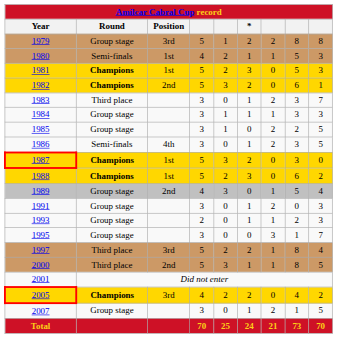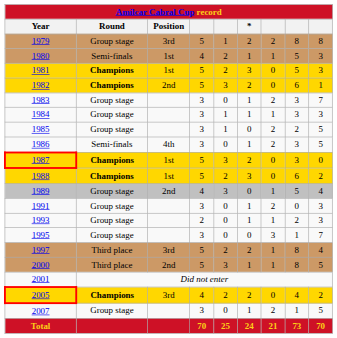(112, 100) Third place -> (112, 100) Group stage
